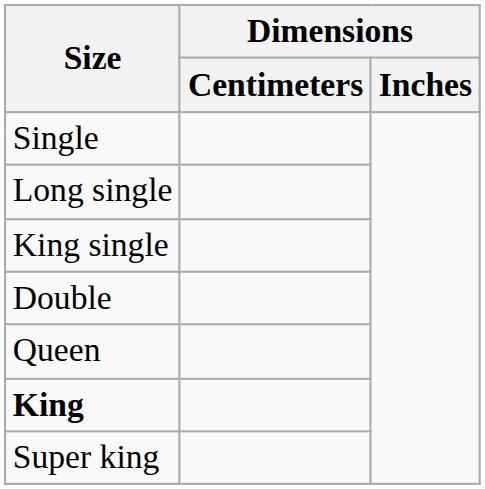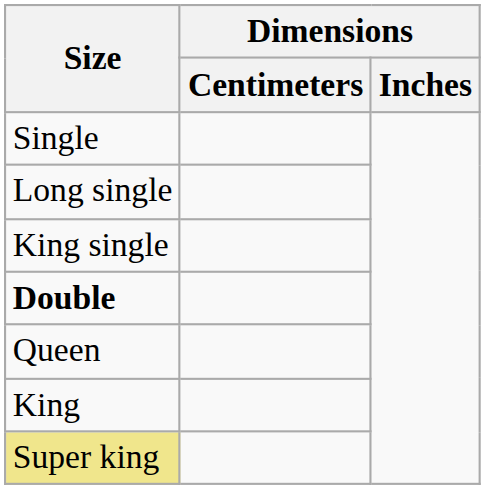(62, 297) normal -> (64, 297) bold
(48, 404) bold -> (46, 404) normal
(86, 457) no background -> (86, 457) khaki background
